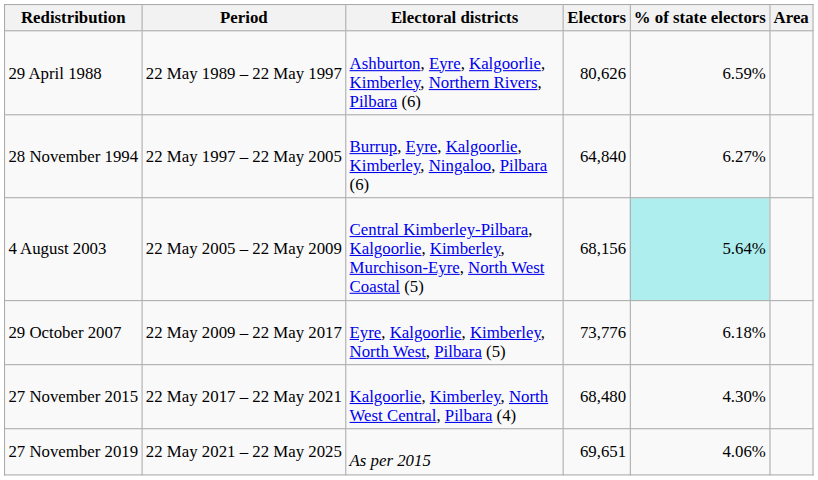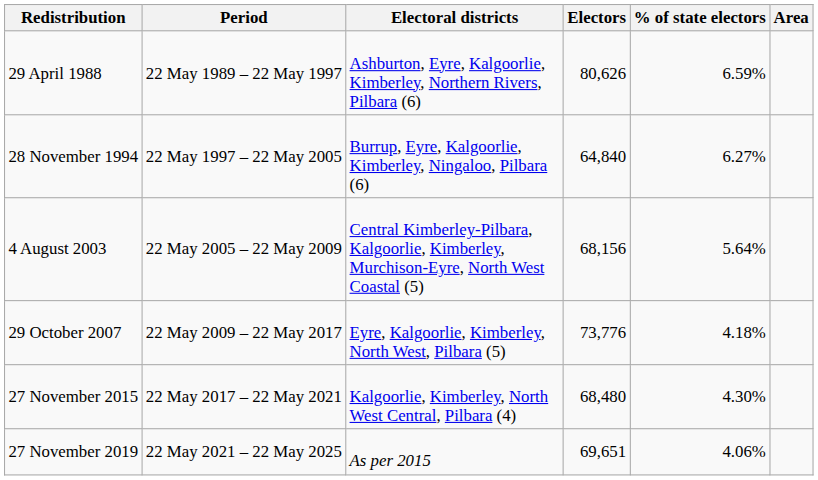(744, 248) paleturquoise background -> (744, 248) no background
(744, 332) 6.18% -> (744, 332) 4.18%
